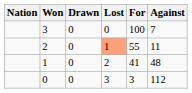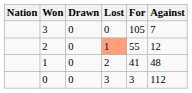(137, 29) 100 -> (137, 29) 105
(155, 46) 11 -> (155, 46) 12
